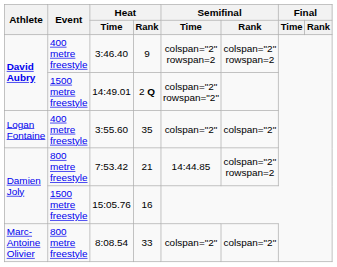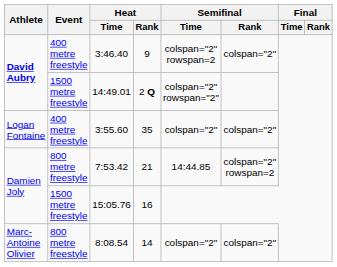(250, 54) colspan="2" rowspan=2 -> (250, 54) colspan="2"
(147, 243) 33 -> (147, 243) 14
